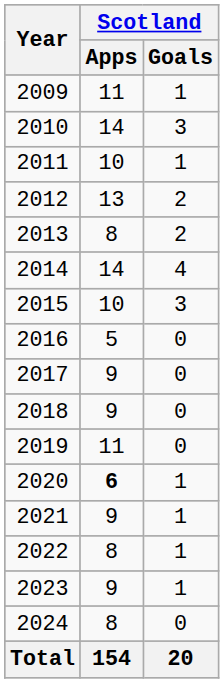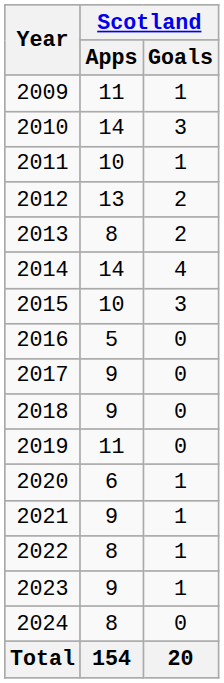(112, 483) bold -> (112, 483) normal
